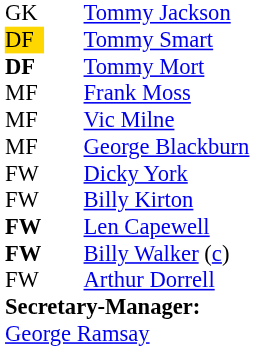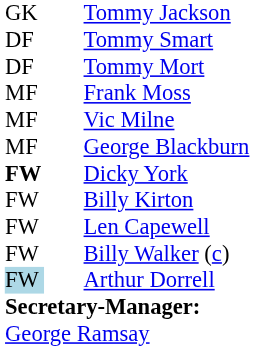(19, 39) gold background -> (19, 39) no background
(20, 66) bold -> (19, 66) normal
(22, 173) normal -> (23, 173) bold
(23, 226) bold -> (22, 226) normal
(23, 253) bold -> (22, 253) normal
(22, 279) no background -> (22, 279) lightblue background
